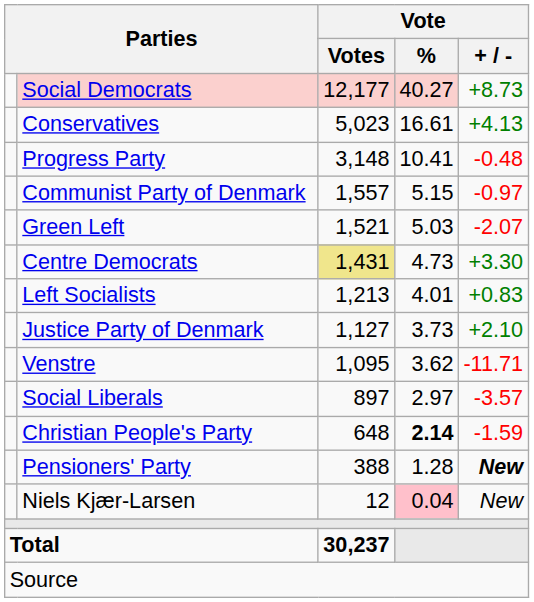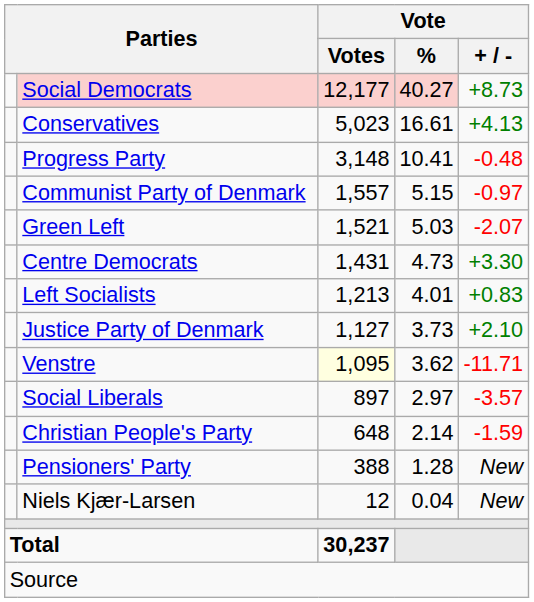(362, 261) khaki background -> (362, 261) no background
(362, 364) no background -> (362, 364) lightyellow background
(432, 432) bold -> (432, 432) normal
(501, 466) bold -> (501, 466) normal
(432, 501) pink background -> (432, 501) no background
